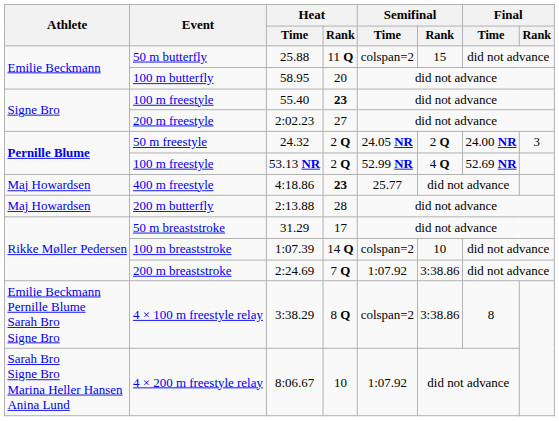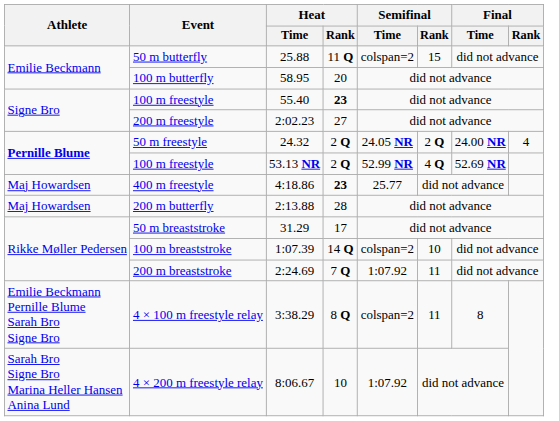(537, 142) 3 -> (526, 142) 4
(440, 270) 3:38.86 -> (434, 270) 11
(440, 315) 3:38.86 -> (434, 315) 11
